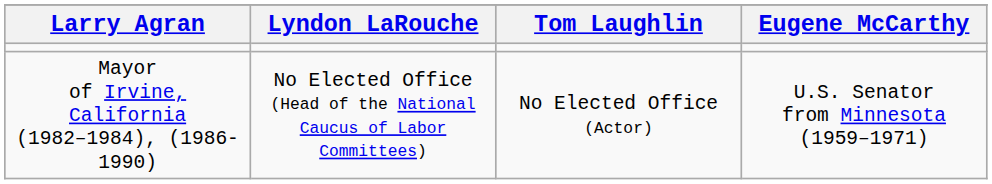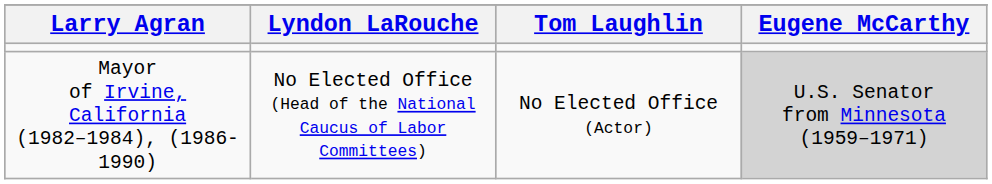(864, 115) no background -> (864, 115) lightgrey background
